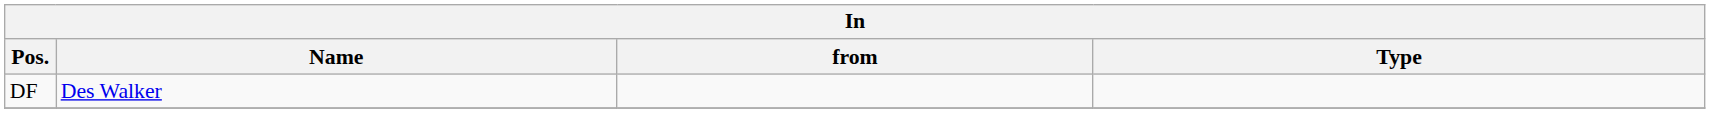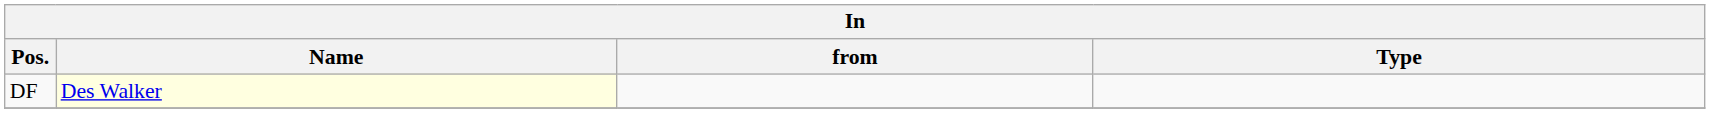(111, 90) no background -> (111, 90) lightyellow background
